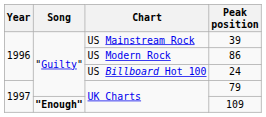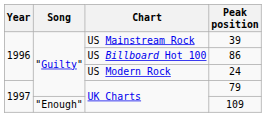(129, 56) US Modern Rock -> (147, 56) US Billboard Hot 100
(147, 72) US Billboard Hot 100 -> (129, 72) US Modern Rock
(59, 104) bold -> (59, 104) normal
